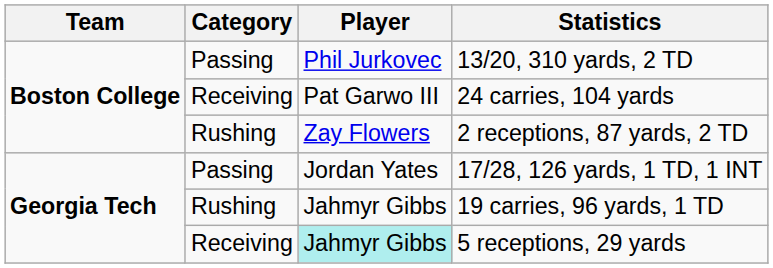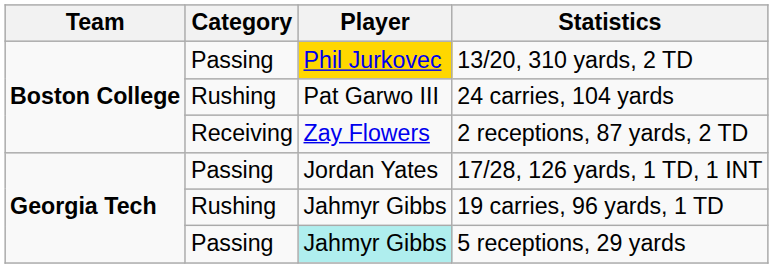(373, 59) no background -> (373, 59) gold background
(242, 96) Receiving -> (233, 96) Rushing
(233, 133) Rushing -> (242, 133) Receiving
(242, 243) Receiving -> (232, 243) Passing
